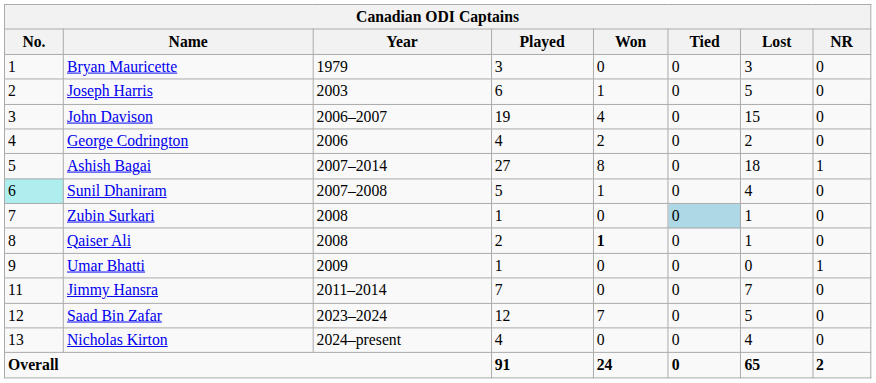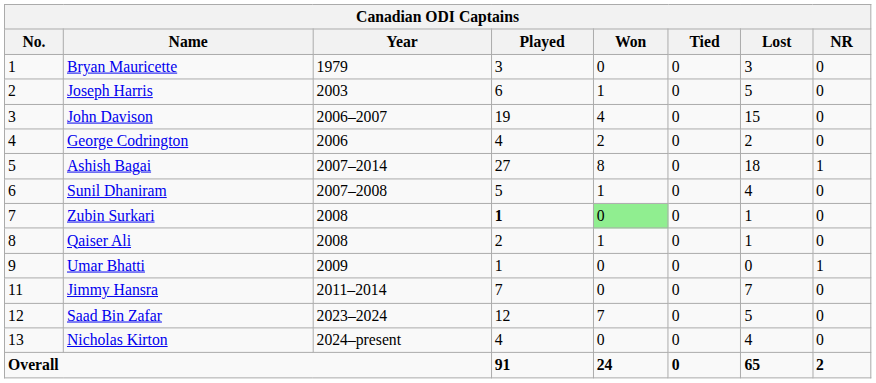(12, 191) paleturquoise background -> (12, 191) no background
(499, 215) normal -> (499, 215) bold
(601, 215) no background -> (601, 215) lightgreen background
(676, 215) lightblue background -> (676, 215) no background
(601, 240) bold -> (601, 240) normal
